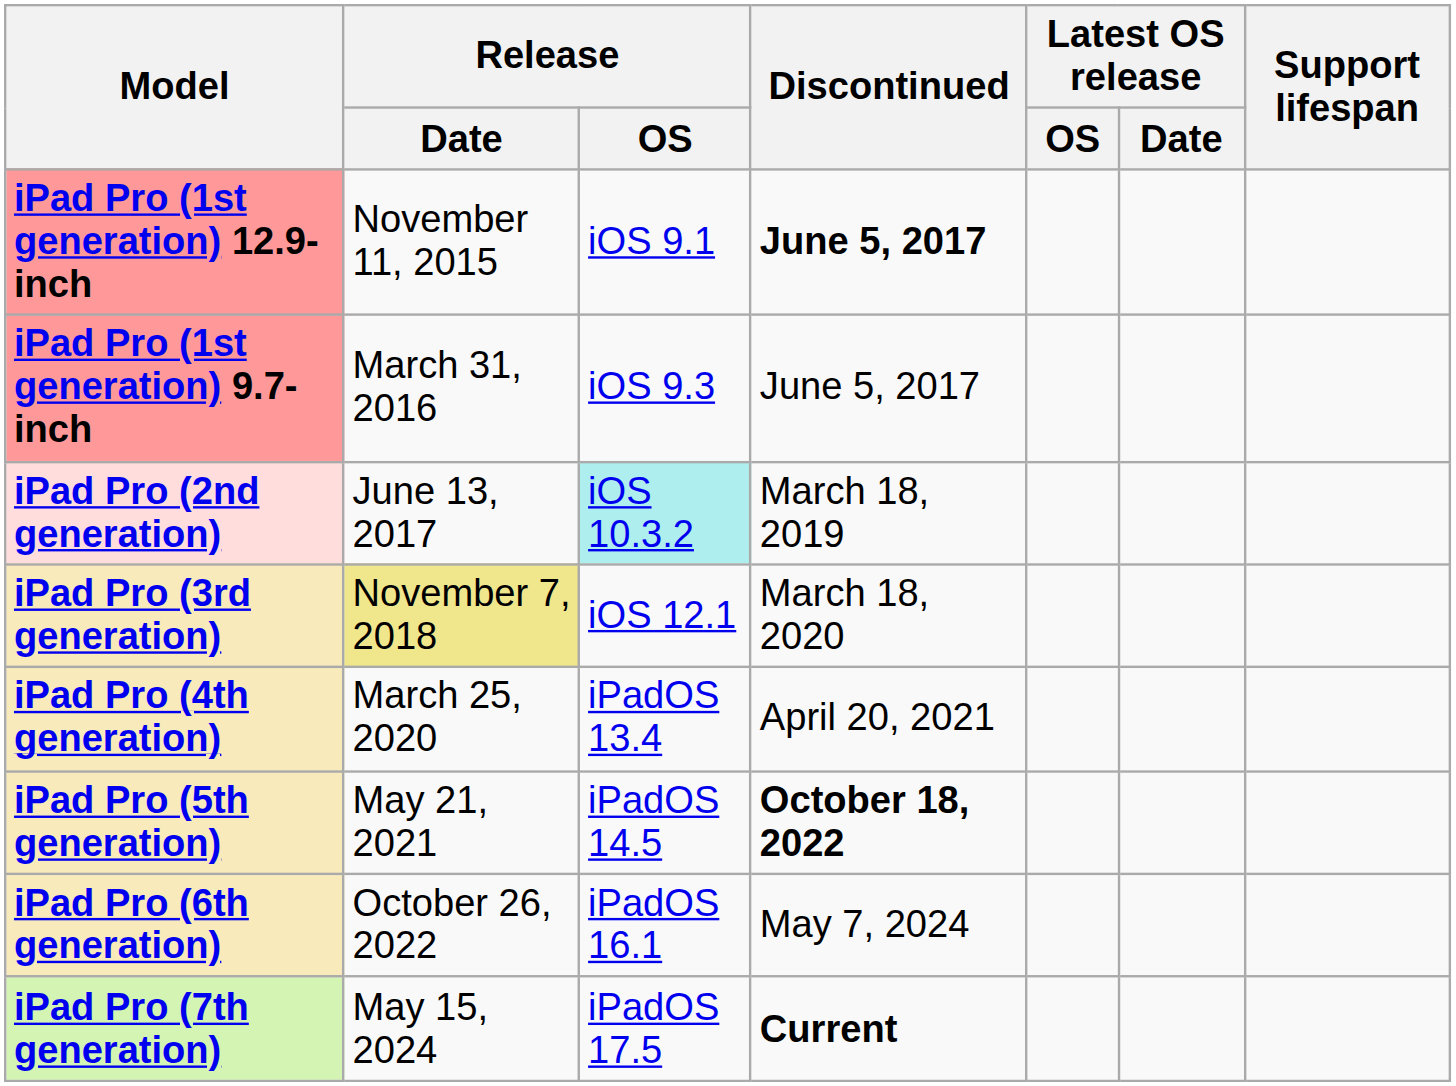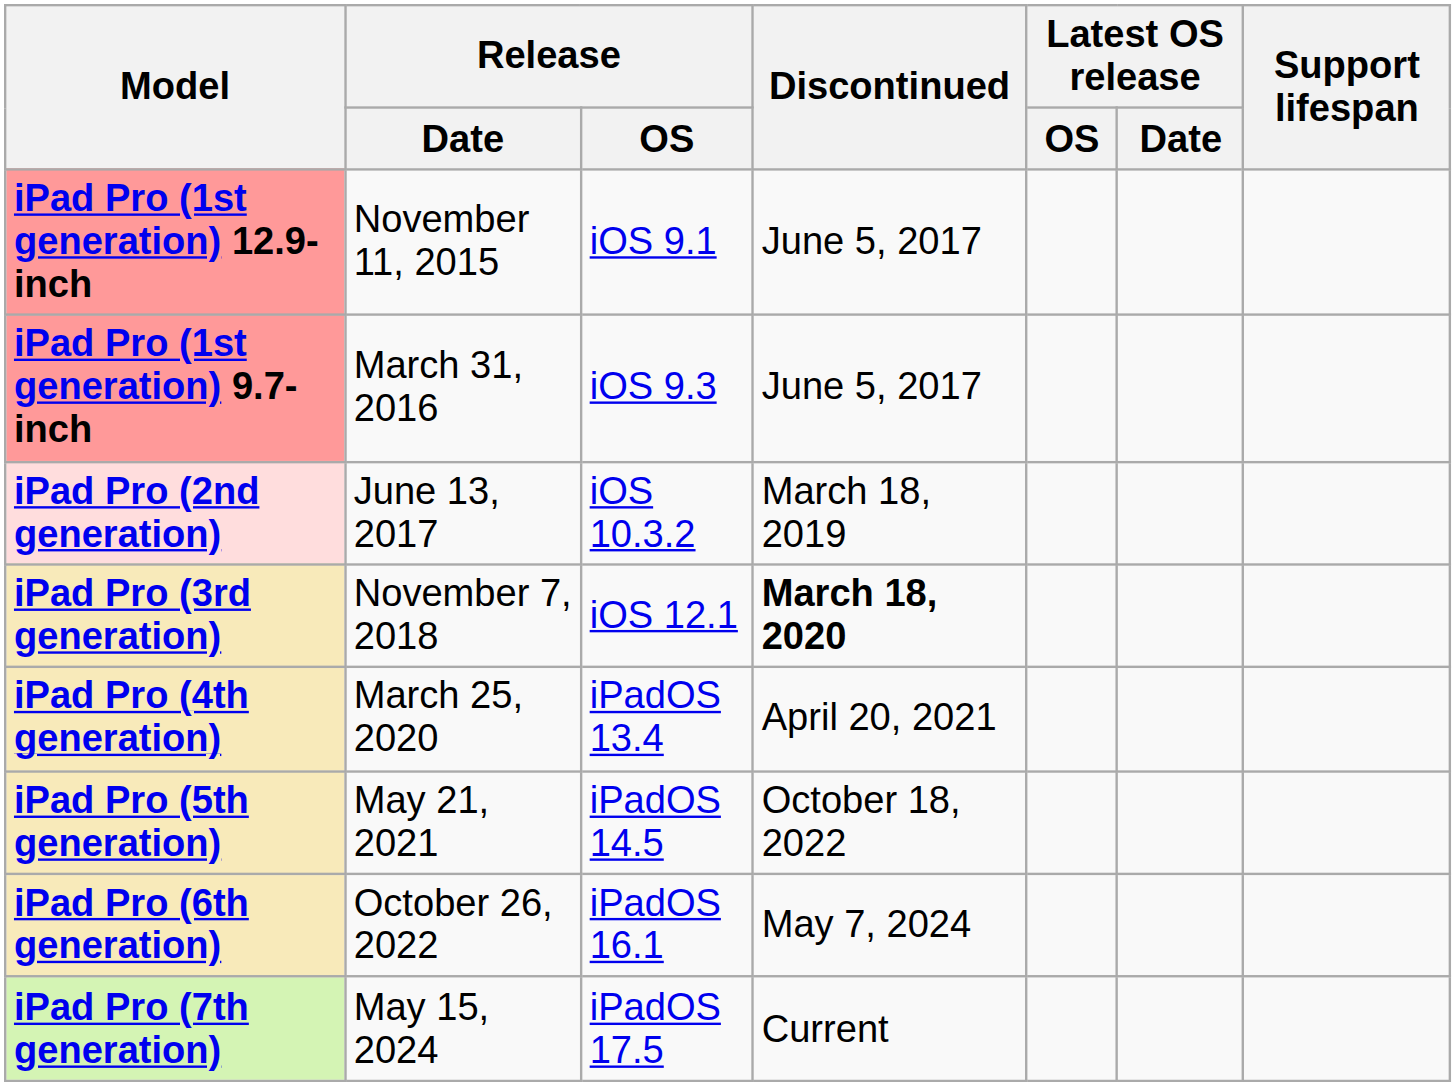(873, 241) bold -> (872, 241) normal
(641, 511) paleturquoise background -> (643, 511) no background
(462, 615) khaki background -> (463, 615) no background
(844, 615) normal -> (849, 615) bold
(865, 821) bold -> (861, 821) normal
(829, 1028) bold -> (825, 1028) normal
